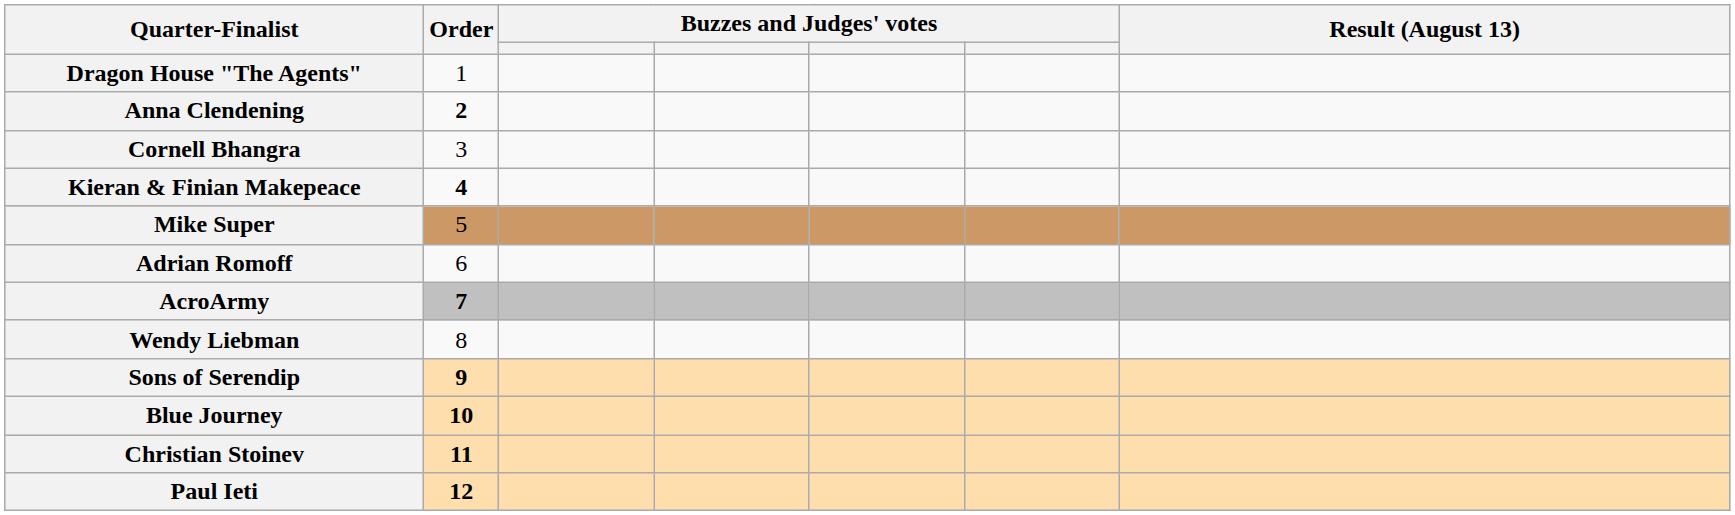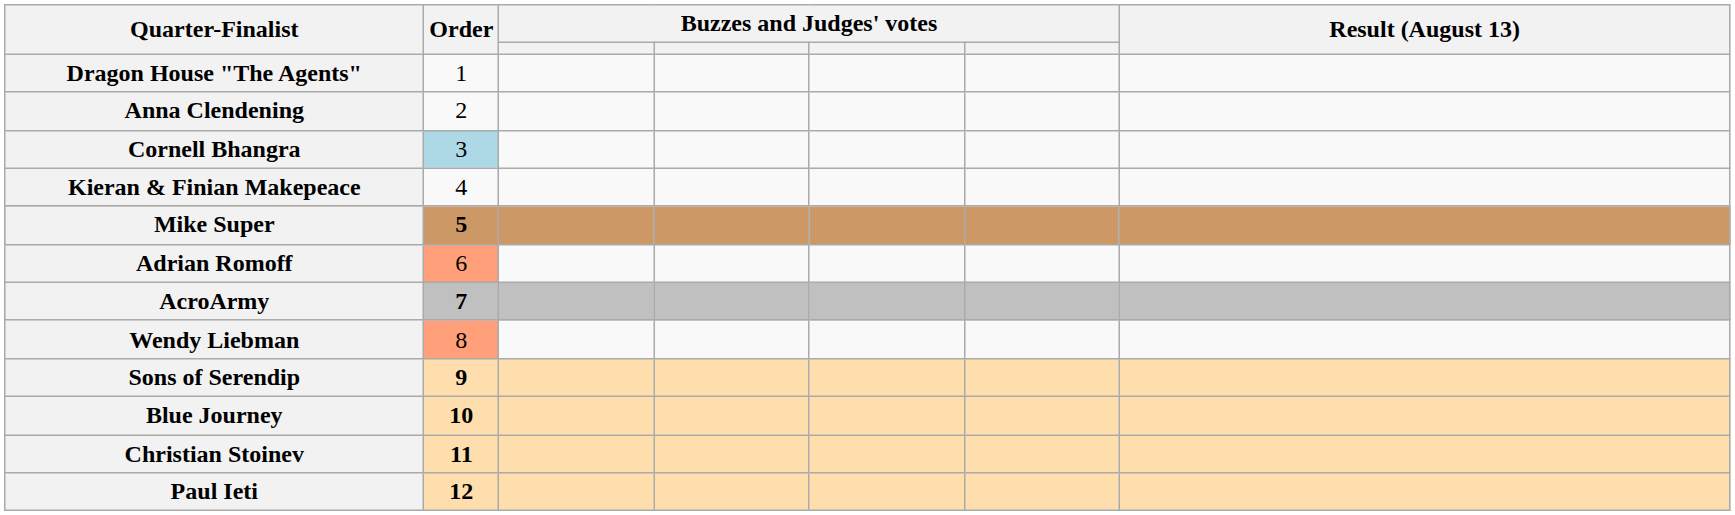(461, 110) bold -> (461, 110) normal
(461, 148) no background -> (461, 148) lightblue background
(461, 186) bold -> (461, 186) normal
(461, 224) normal -> (461, 224) bold
(461, 262) no background -> (461, 262) lightsalmon background
(461, 339) no background -> (461, 339) lightsalmon background
